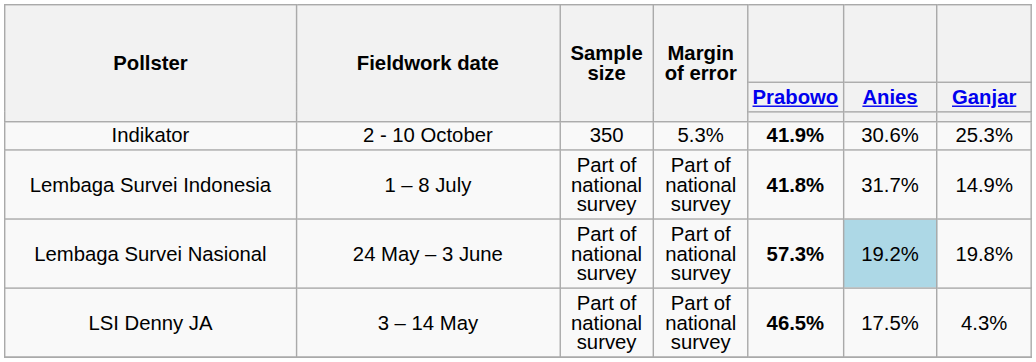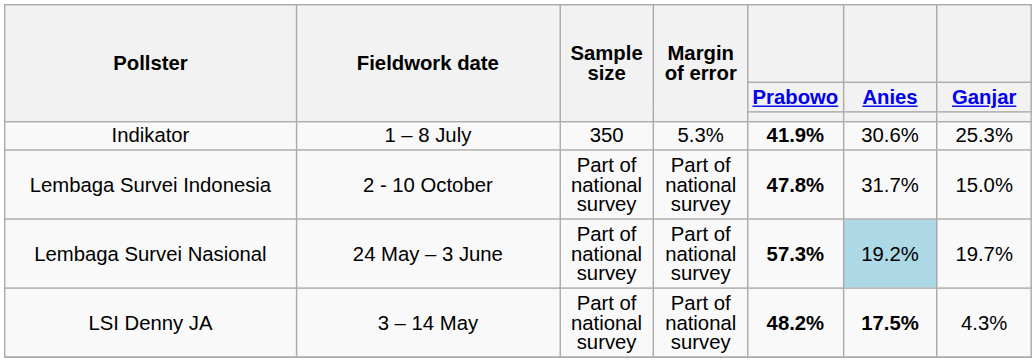(428, 136) 2 - 10 October -> (428, 136) 1 – 8 July
(428, 185) 1 – 8 July -> (428, 185) 2 - 10 October
(795, 185) 41.8% -> (795, 185) 47.8%
(984, 185) 14.9% -> (984, 185) 15.0%
(984, 254) 19.8% -> (984, 254) 19.7%
(795, 323) 46.5% -> (795, 323) 48.2%
(890, 323) normal -> (890, 323) bold
